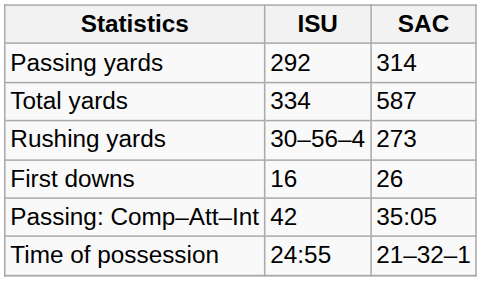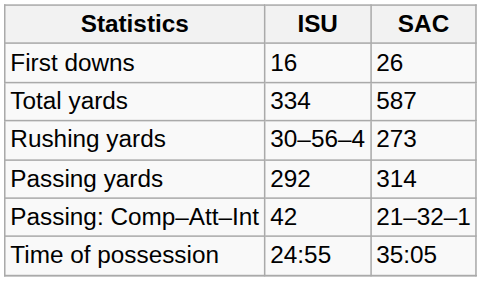rows swapped: (73, 178) <-> (87, 62)
(407, 216) 35:05 -> (424, 216) 21–32–1
(424, 255) 21–32–1 -> (407, 255) 35:05
